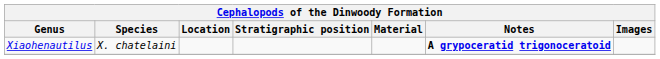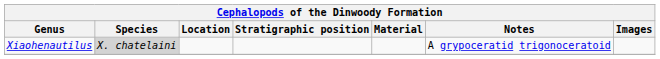(137, 46) no background -> (137, 46) lightgrey background
(519, 46) bold -> (519, 46) normal
